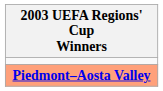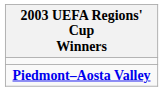(82, 75) lightsalmon background -> (82, 75) no background
